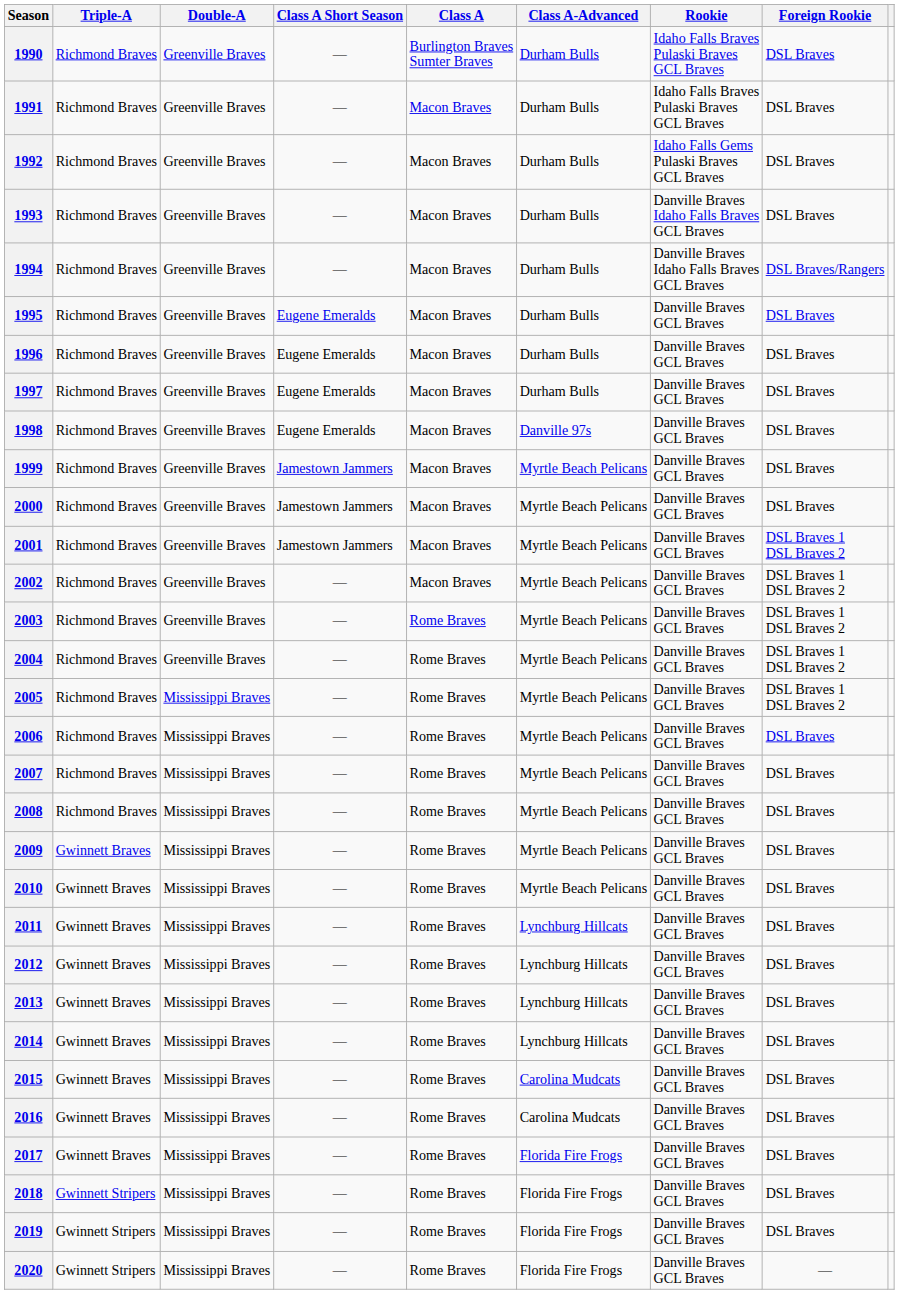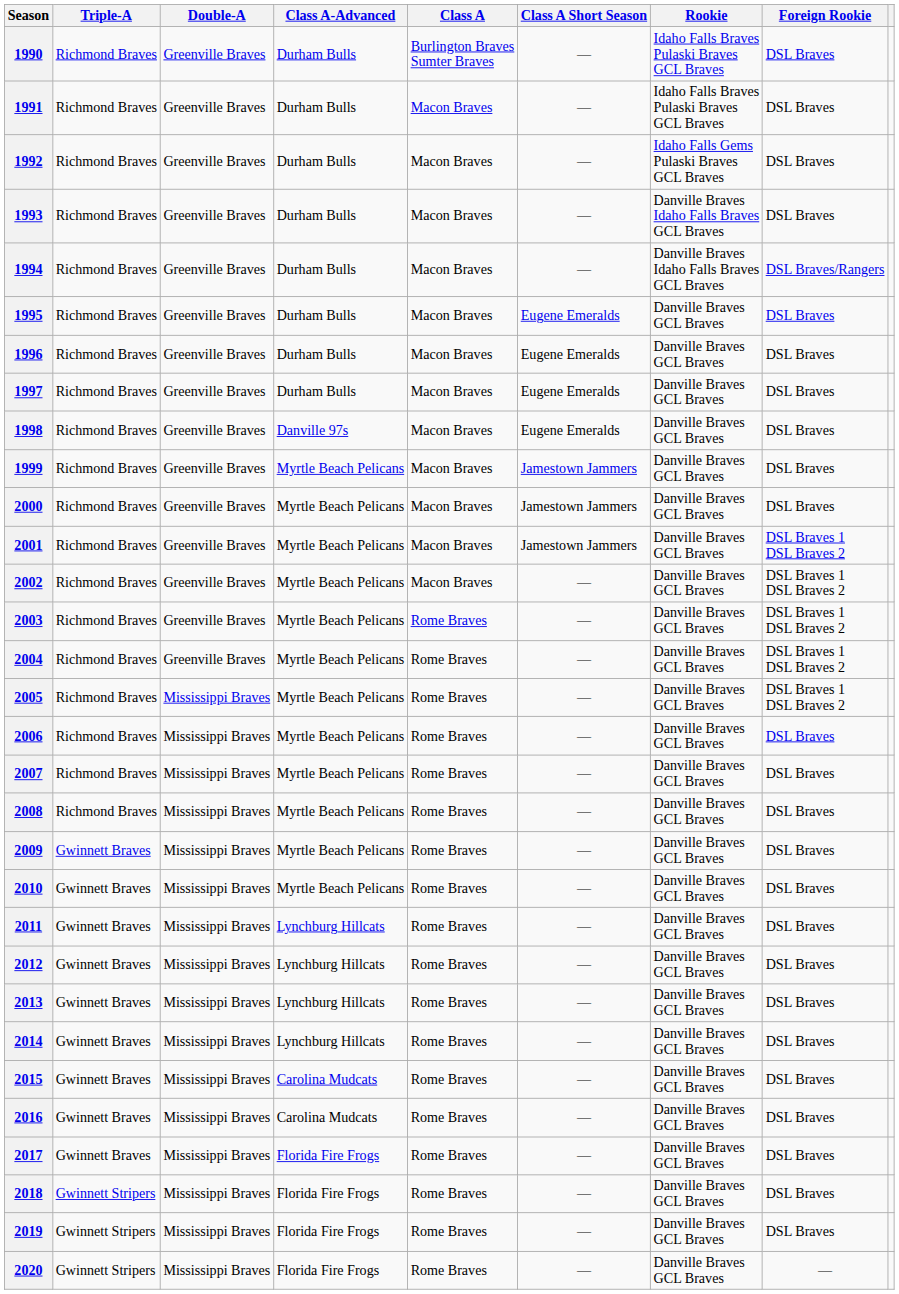columns swapped: (583, 15) <-> (340, 15)
